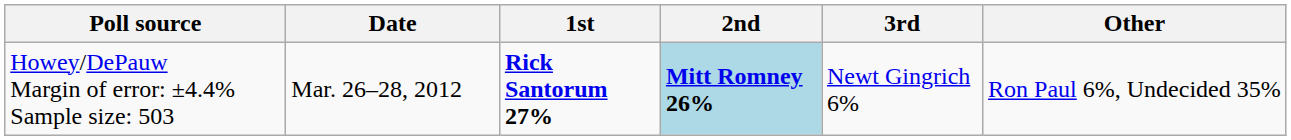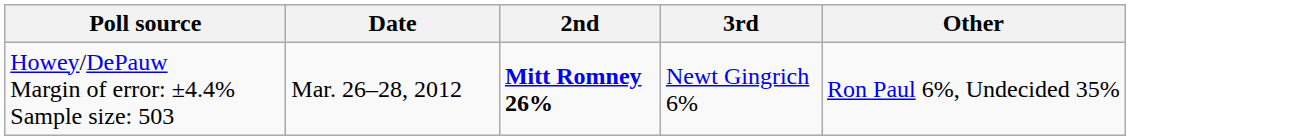- column: (580, 23)
(734, 88) lightblue background -> (573, 88) no background
